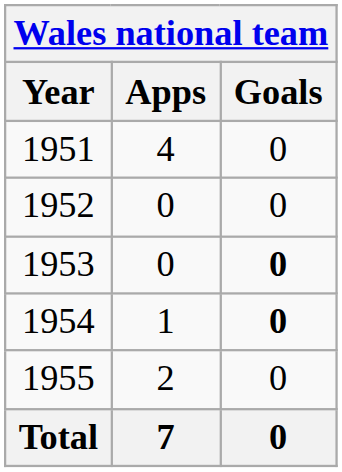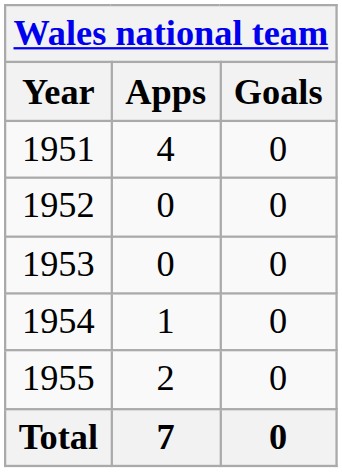(278, 263) bold -> (278, 263) normal
(278, 321) bold -> (278, 321) normal
